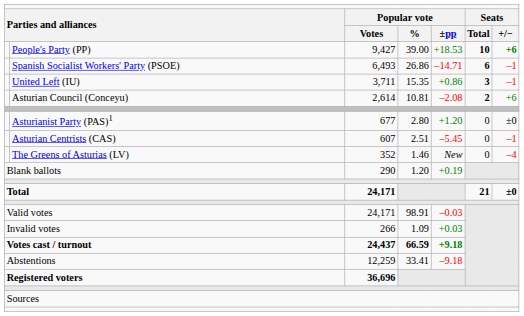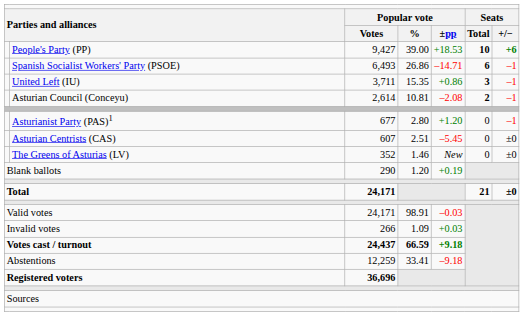(511, 98) +6 -> (512, 98) –1
(511, 120) ±0 -> (512, 120) –1
(512, 138) –1 -> (511, 138) ±0
(512, 154) –4 -> (511, 154) ±0
